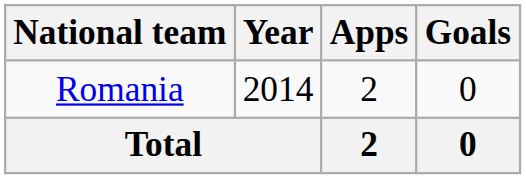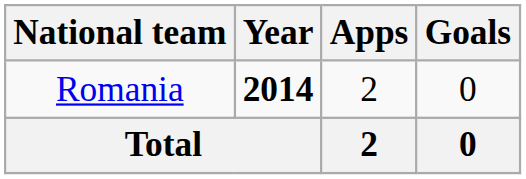(278, 88) normal -> (278, 88) bold
